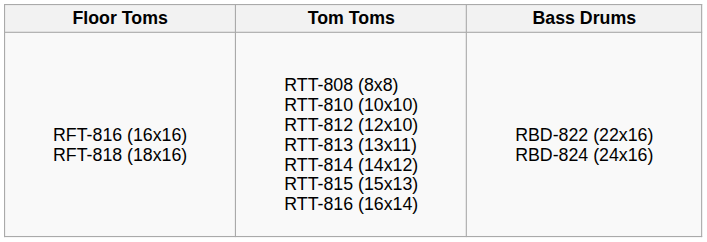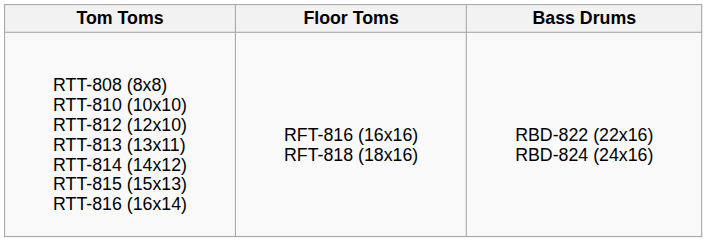columns swapped: (351, 18) <-> (120, 18)
